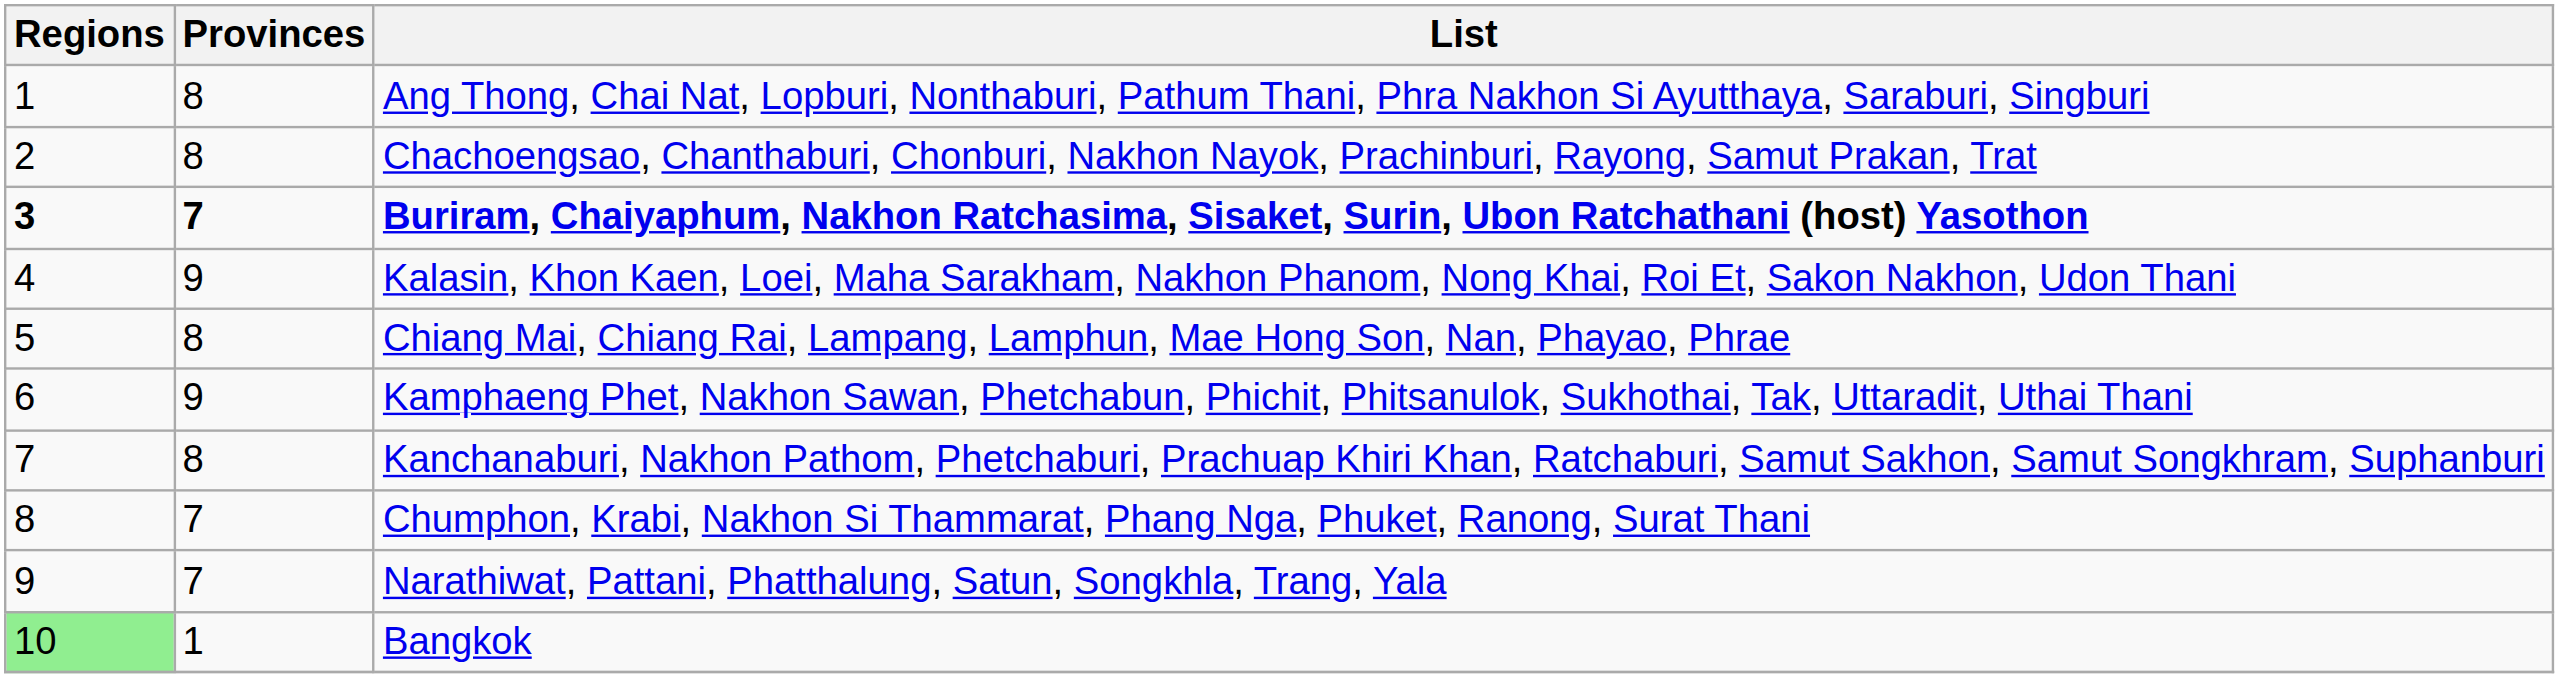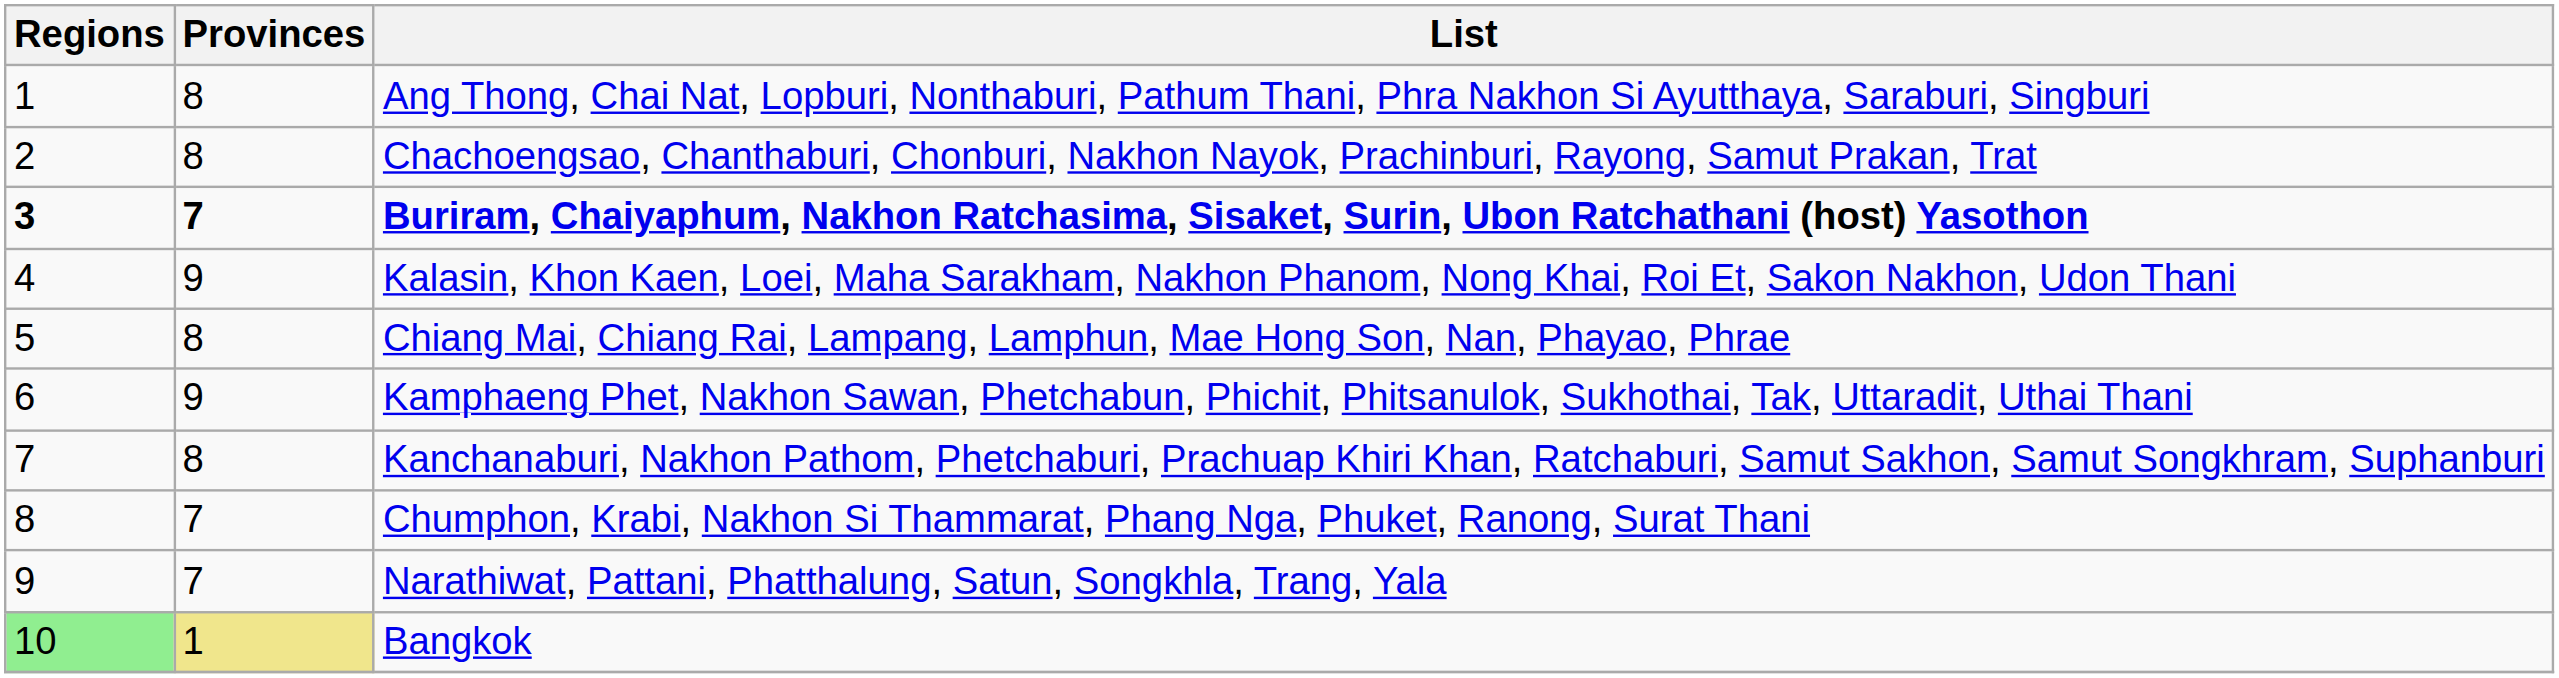(193, 641) no background -> (193, 641) khaki background
